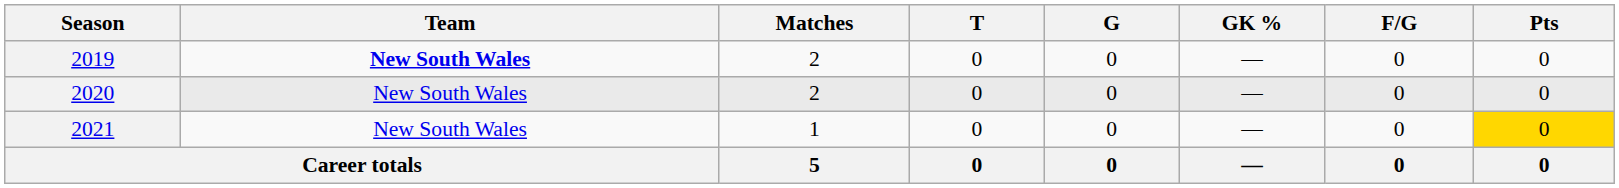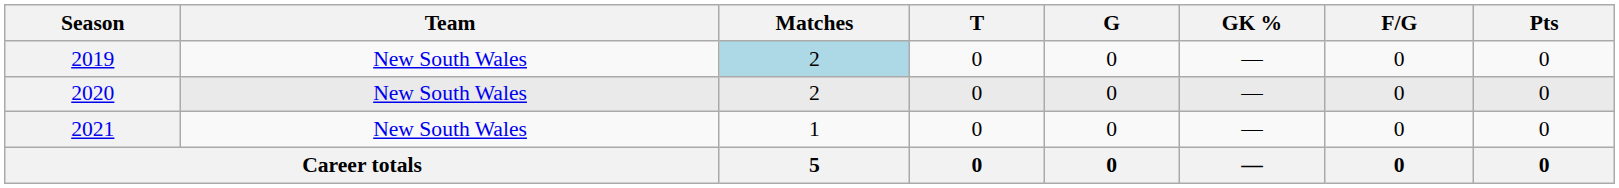(450, 58) bold -> (450, 58) normal
(814, 58) no background -> (814, 58) lightblue background
(1544, 129) gold background -> (1544, 129) no background
